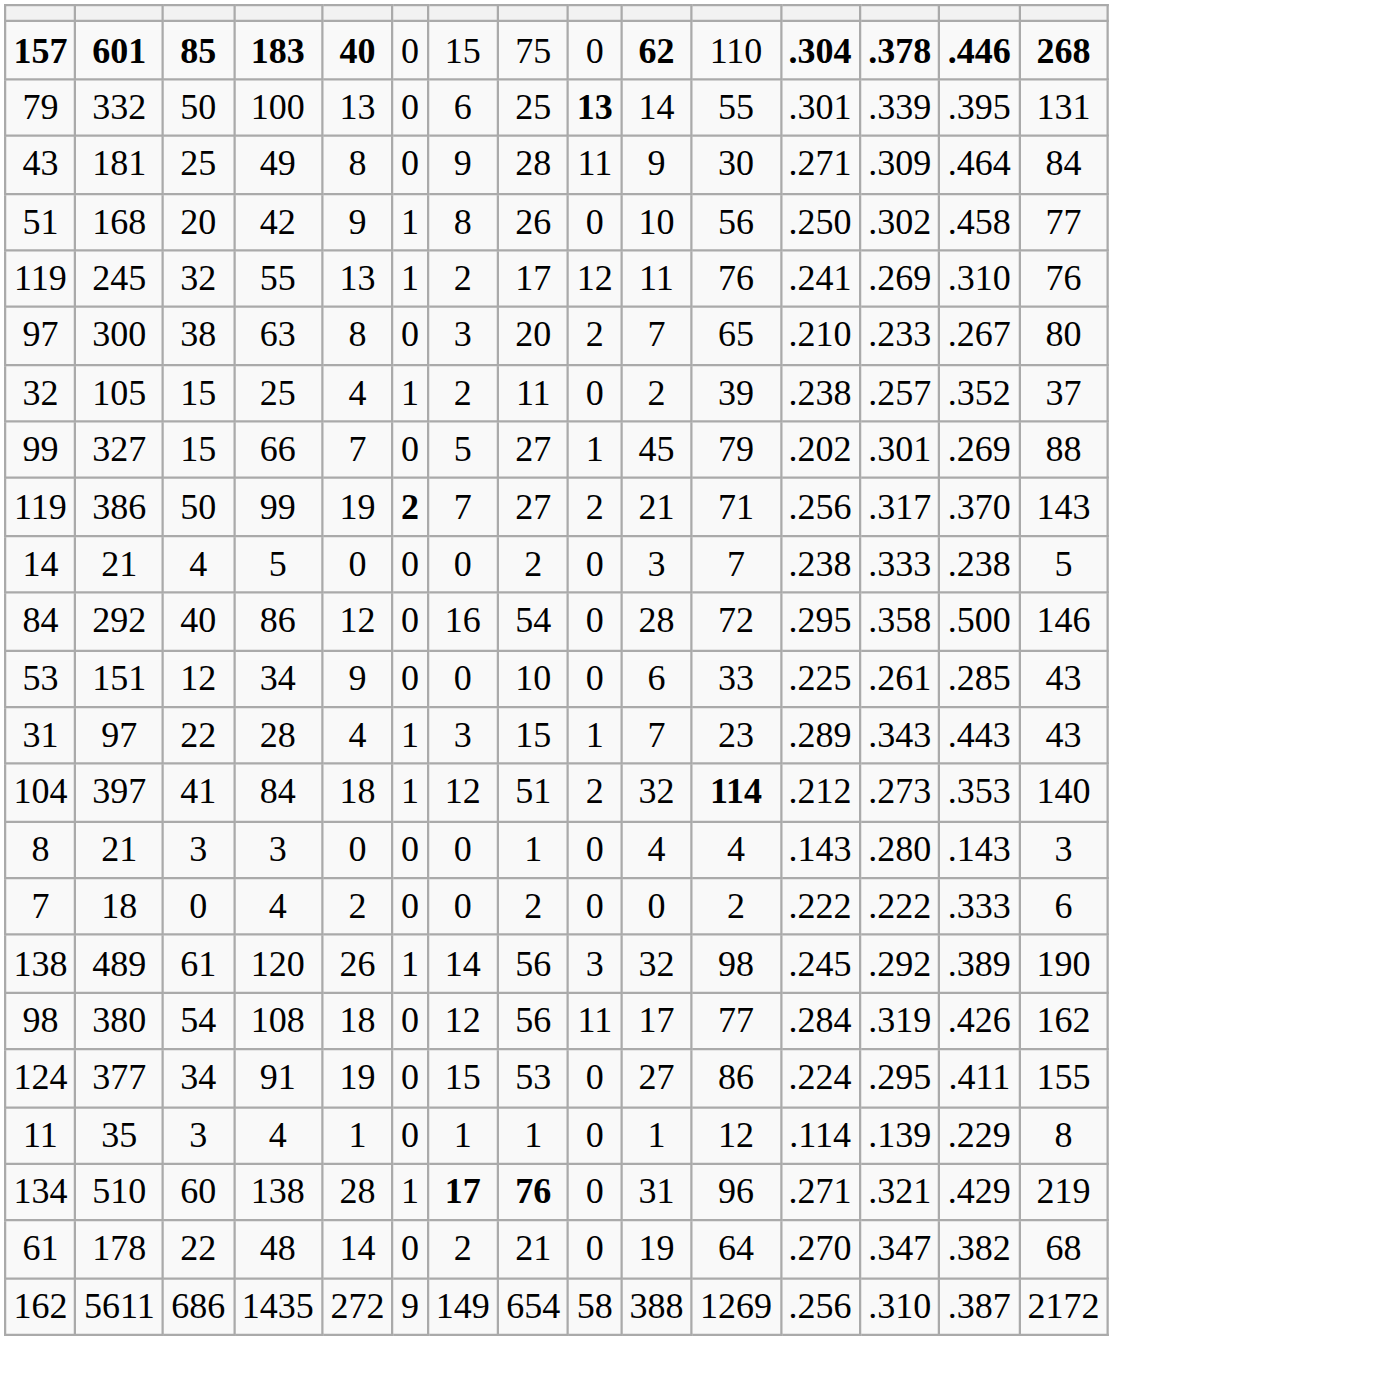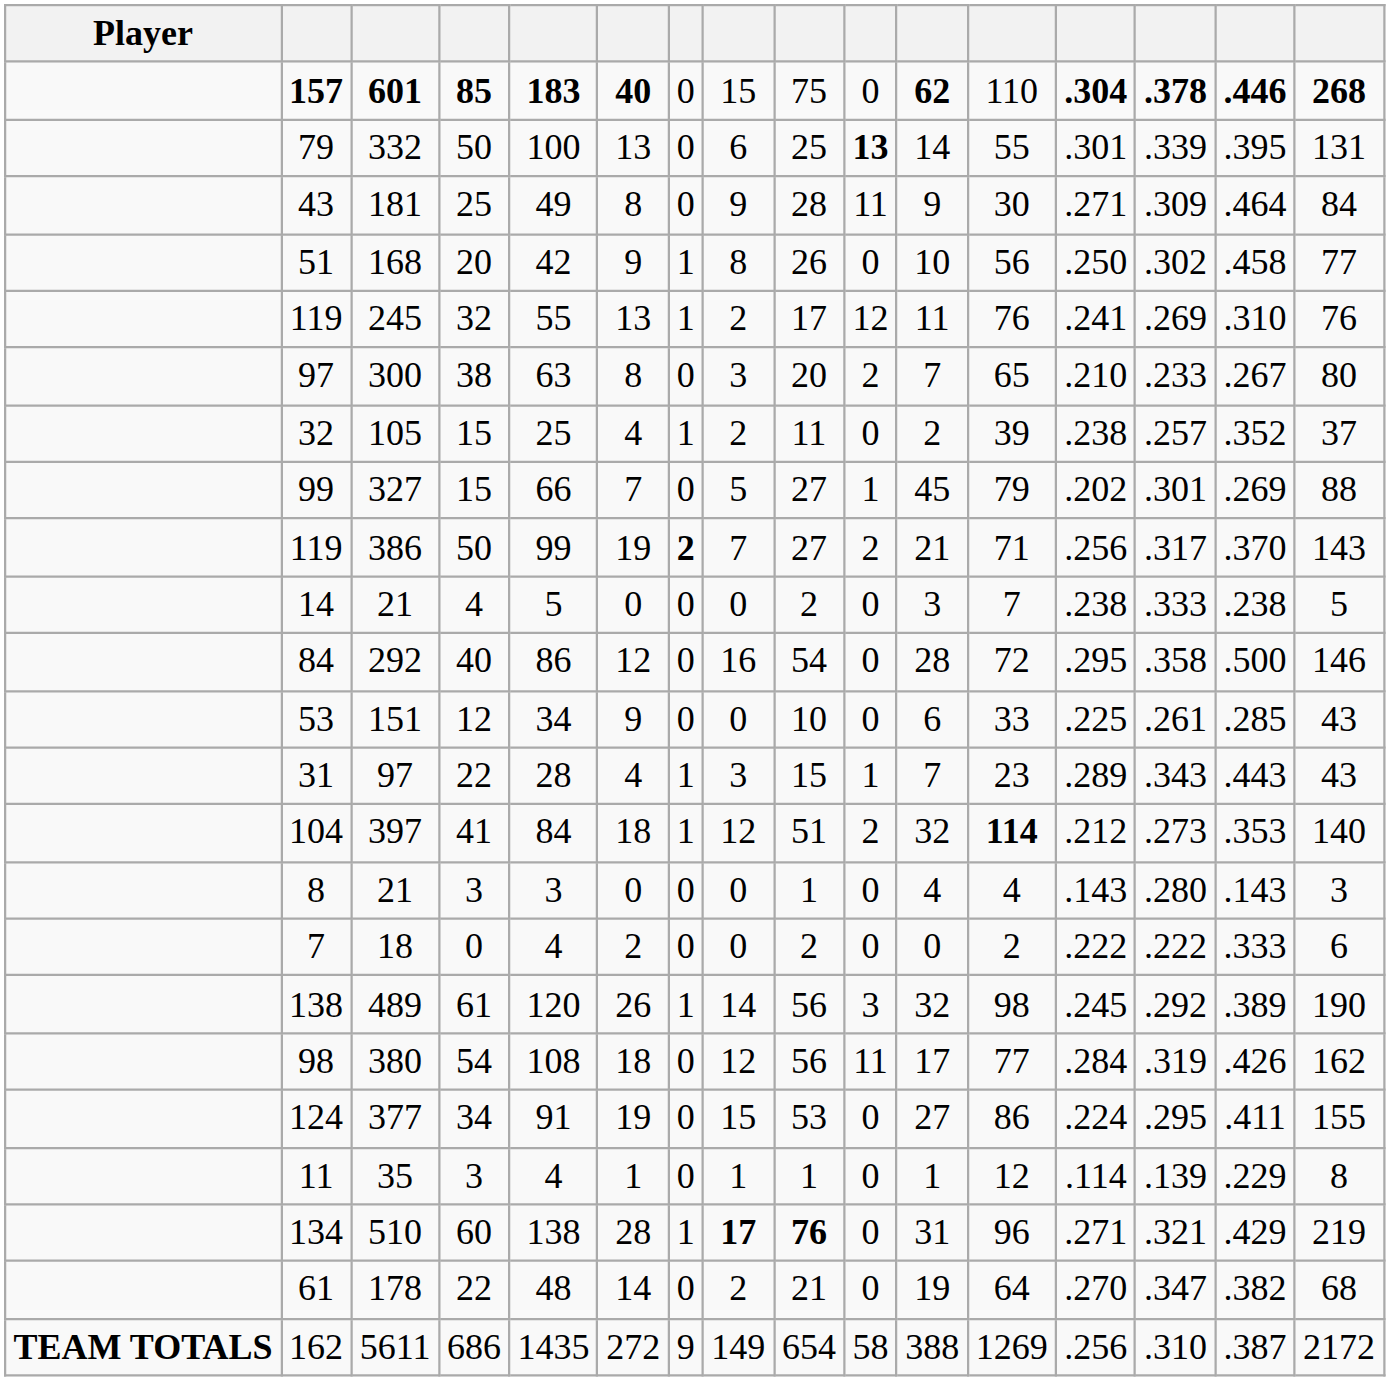+ column: (143, 33)
